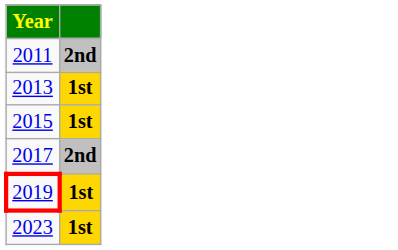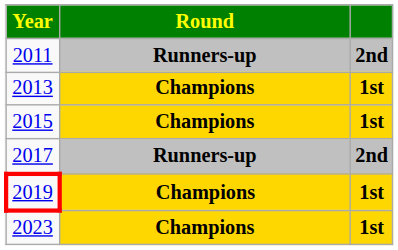+ column: (205, 21)
